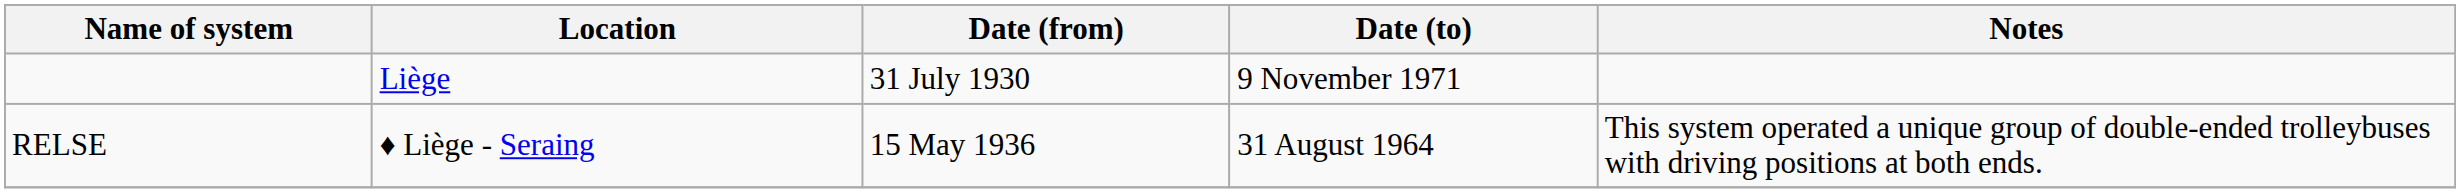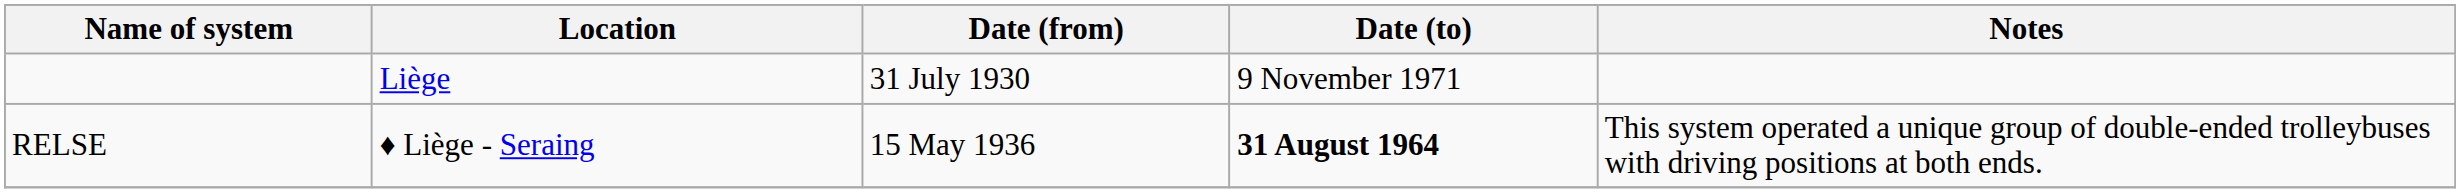(1335, 145) normal -> (1338, 145) bold
